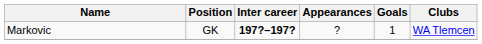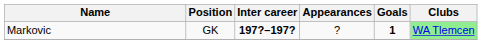(392, 30) normal -> (392, 30) bold
(444, 30) no background -> (444, 30) lightgreen background
